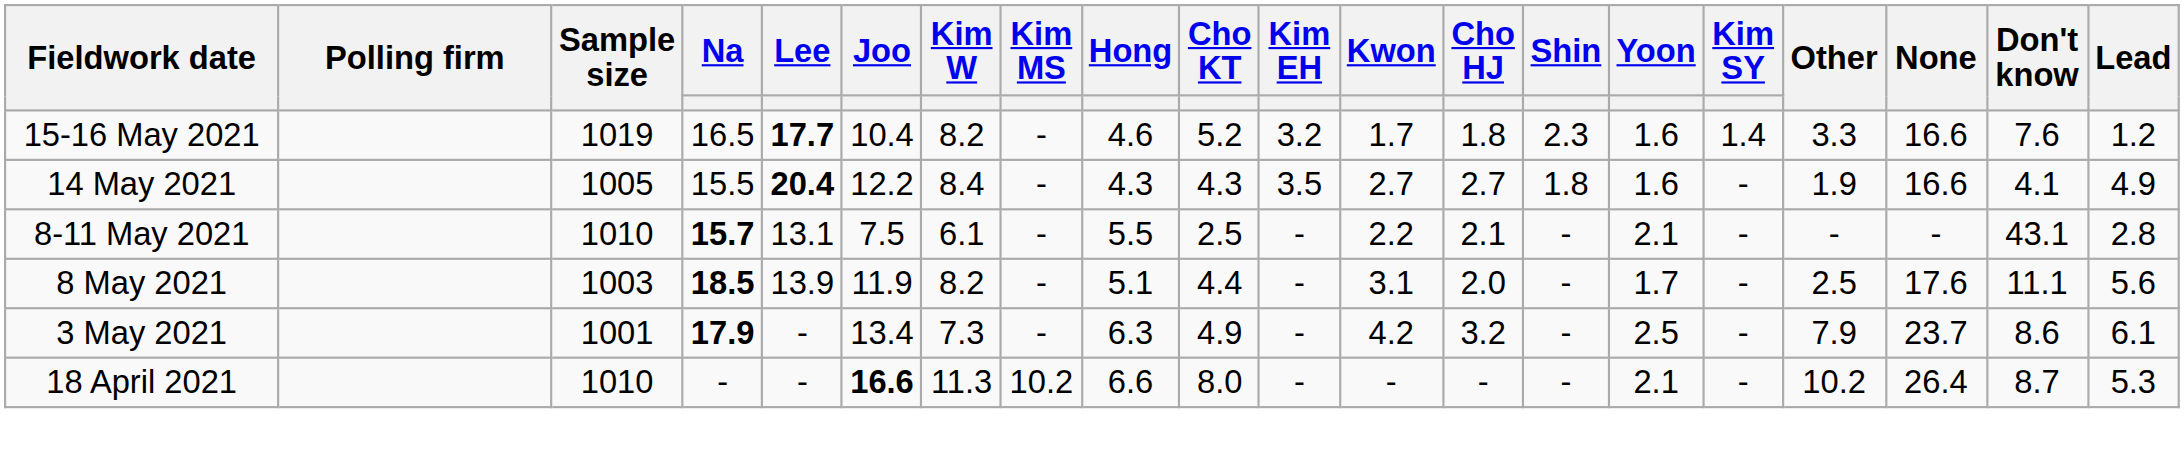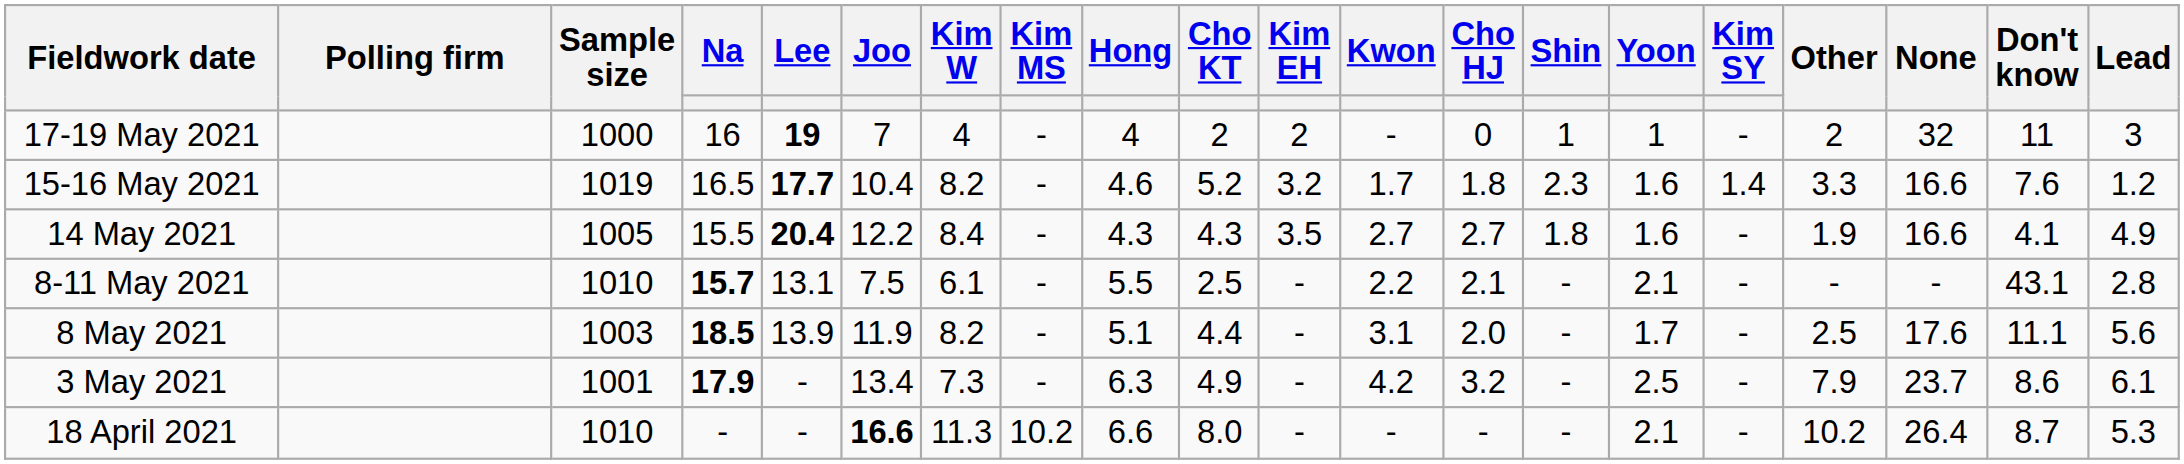+ row: (142, 134)
